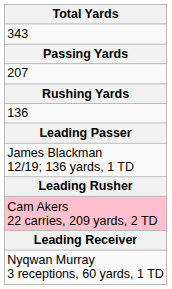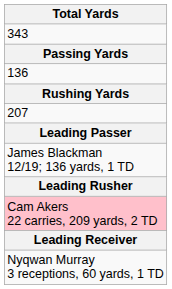(18, 73) 207 -> (18, 73) 136
(18, 113) 136 -> (18, 113) 207
